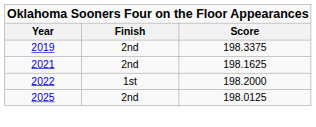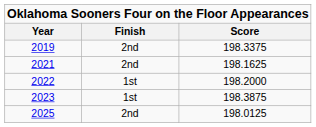+ row: (43, 97)
